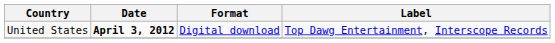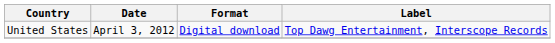(134, 30) bold -> (134, 30) normal
